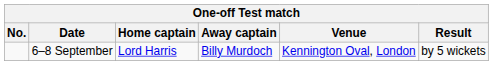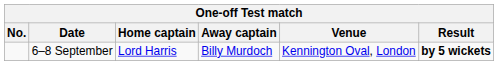(453, 51) normal -> (456, 51) bold
